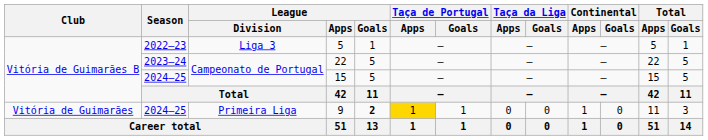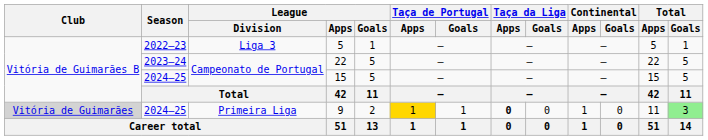(73, 110) no background -> (73, 110) lightgrey background
(372, 110) bold -> (372, 110) normal
(508, 110) normal -> (508, 110) bold
(685, 110) no background -> (685, 110) lightgreen background
